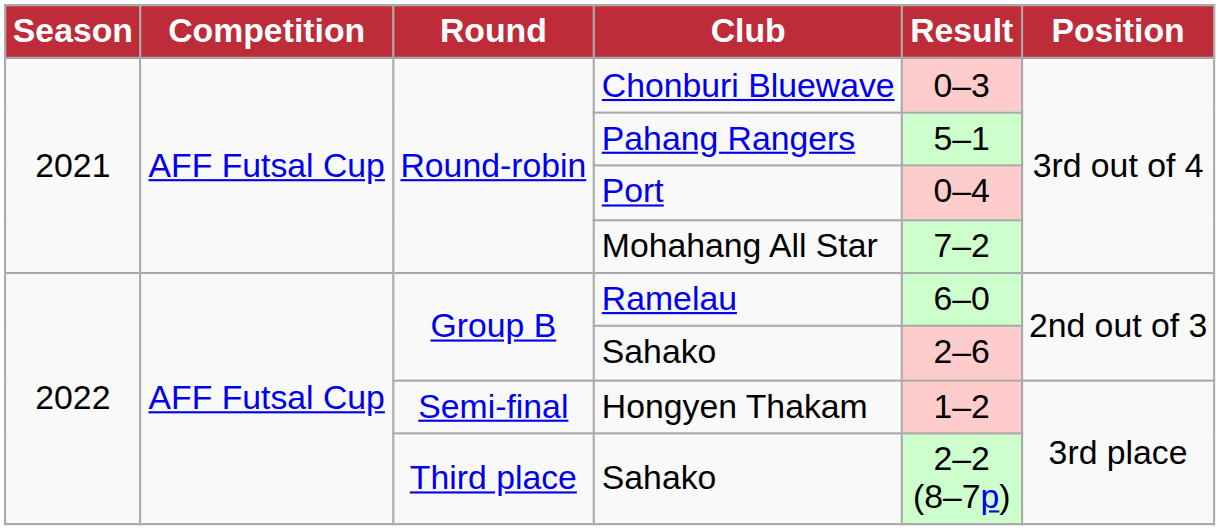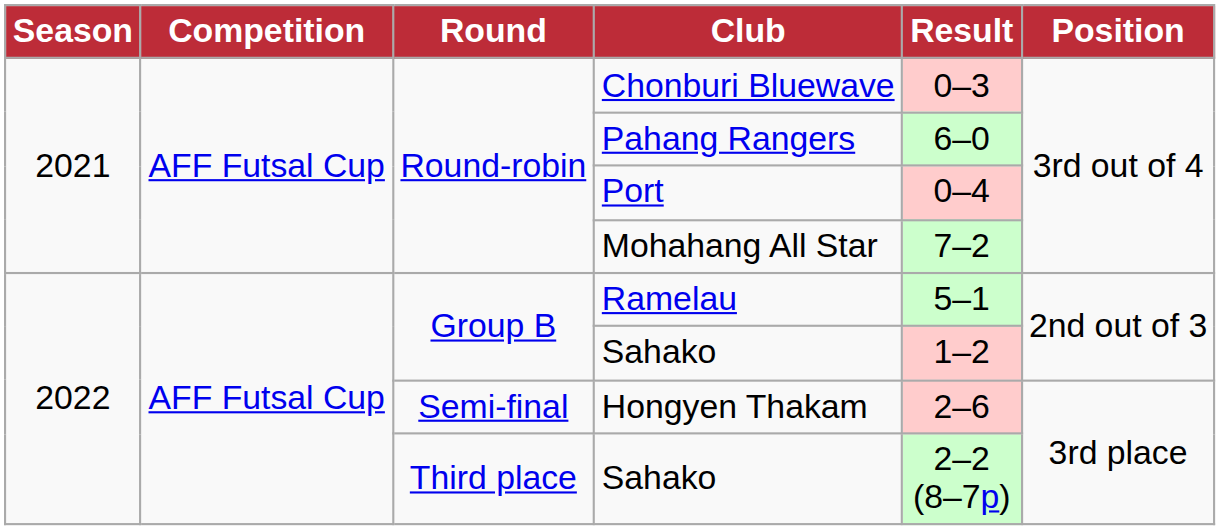(962, 138) 5–1 -> (962, 138) 6–0
(962, 298) 6–0 -> (962, 298) 5–1
(962, 352) 2–6 -> (962, 352) 1–2
(962, 406) 1–2 -> (962, 406) 2–6
